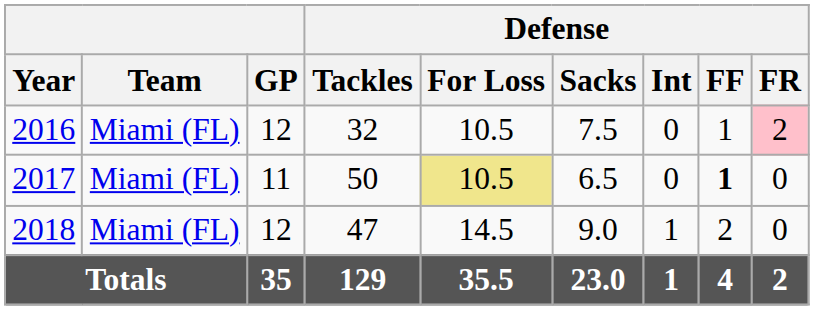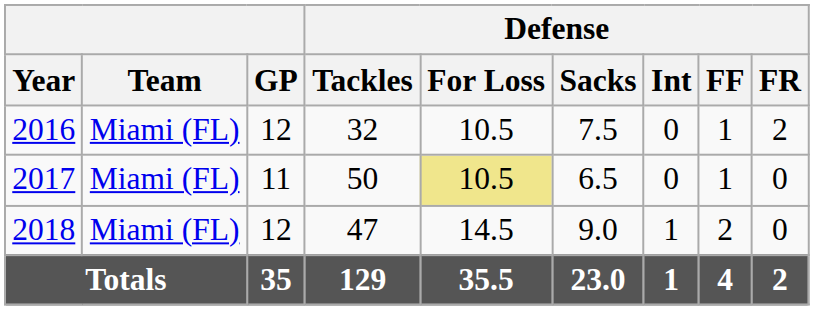(780, 129) pink background -> (780, 129) no background
(725, 179) bold -> (725, 179) normal
